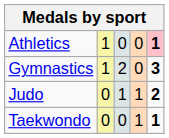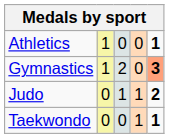(156, 44) pink background -> (156, 44) no background
(156, 69) no background -> (156, 69) lightsalmon background
